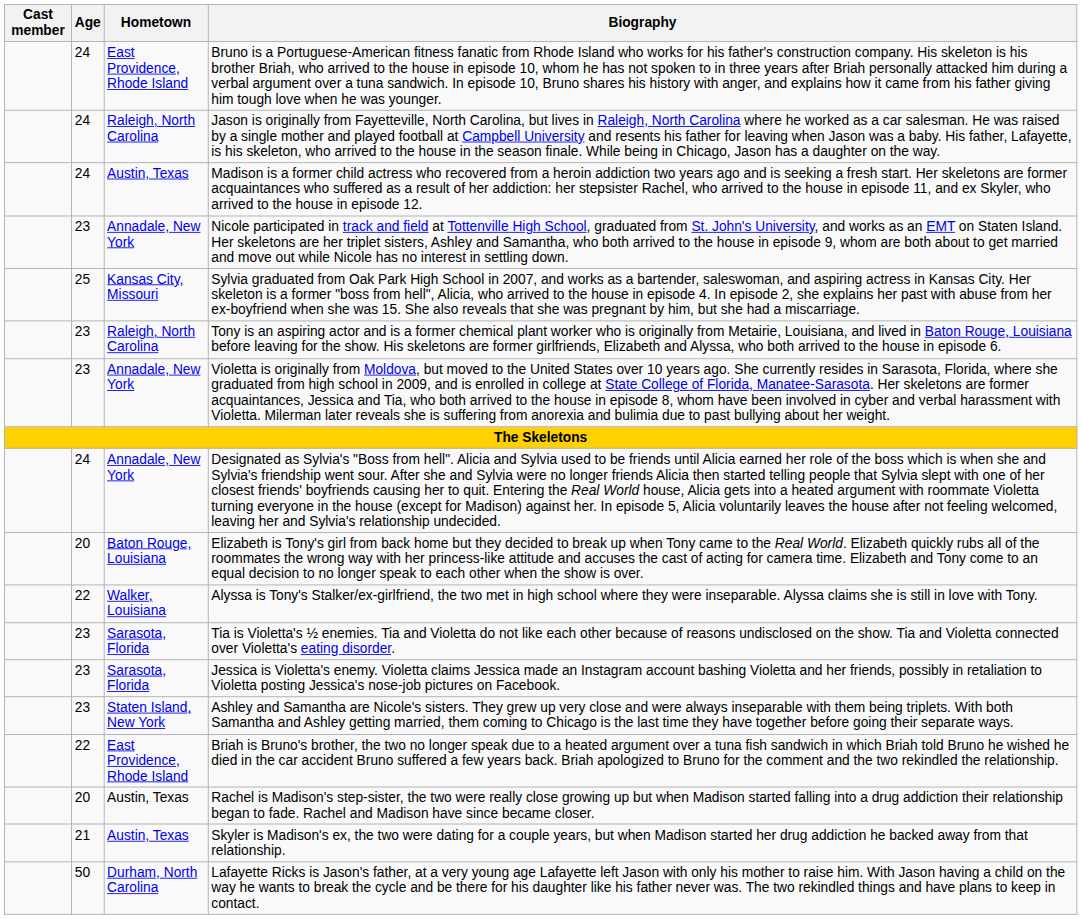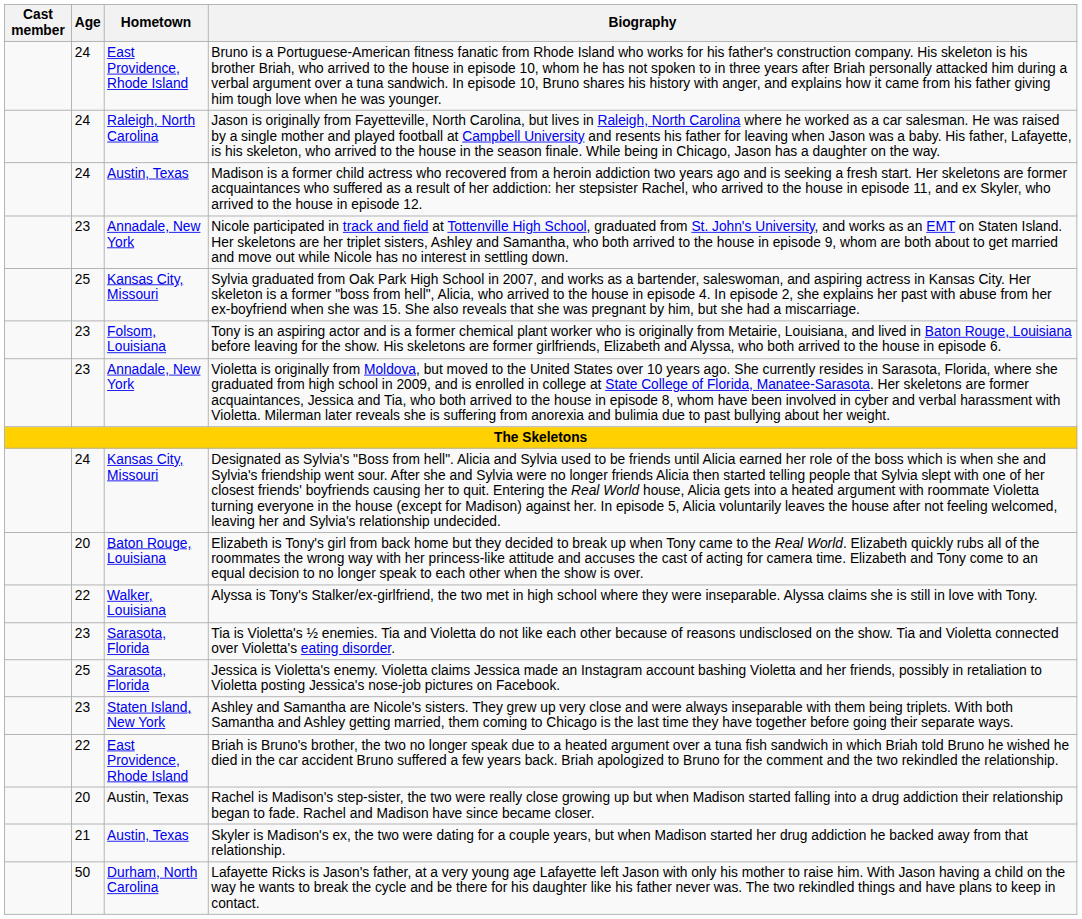(151, 339) Raleigh, North Carolina -> (137, 339) Folsom, Louisiana
(154, 467) Annadale, New York -> (145, 467) Kansas City, Missouri
(82, 670) 23 -> (82, 670) 25
